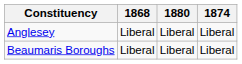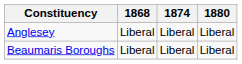columns swapped: (217, 13) <-> (177, 13)
